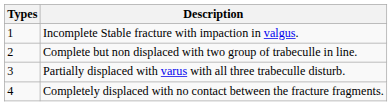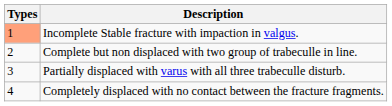(10, 33) no background -> (10, 33) lightsalmon background
